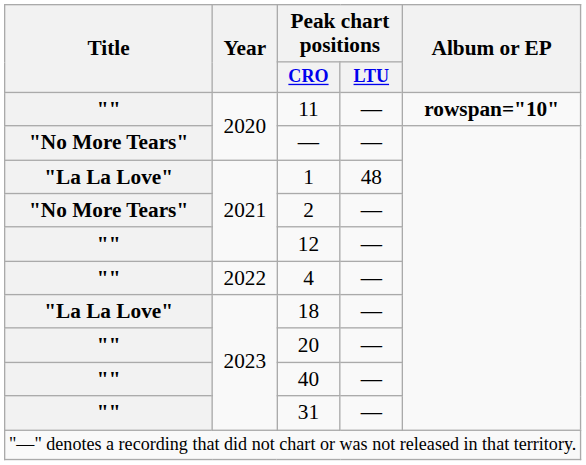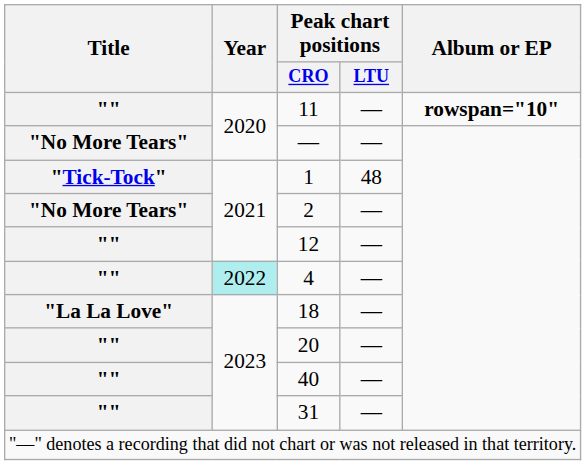(109, 176) "La La Love" -> (109, 176) "Tick-Tock"
(245, 277) no background -> (245, 277) paleturquoise background
